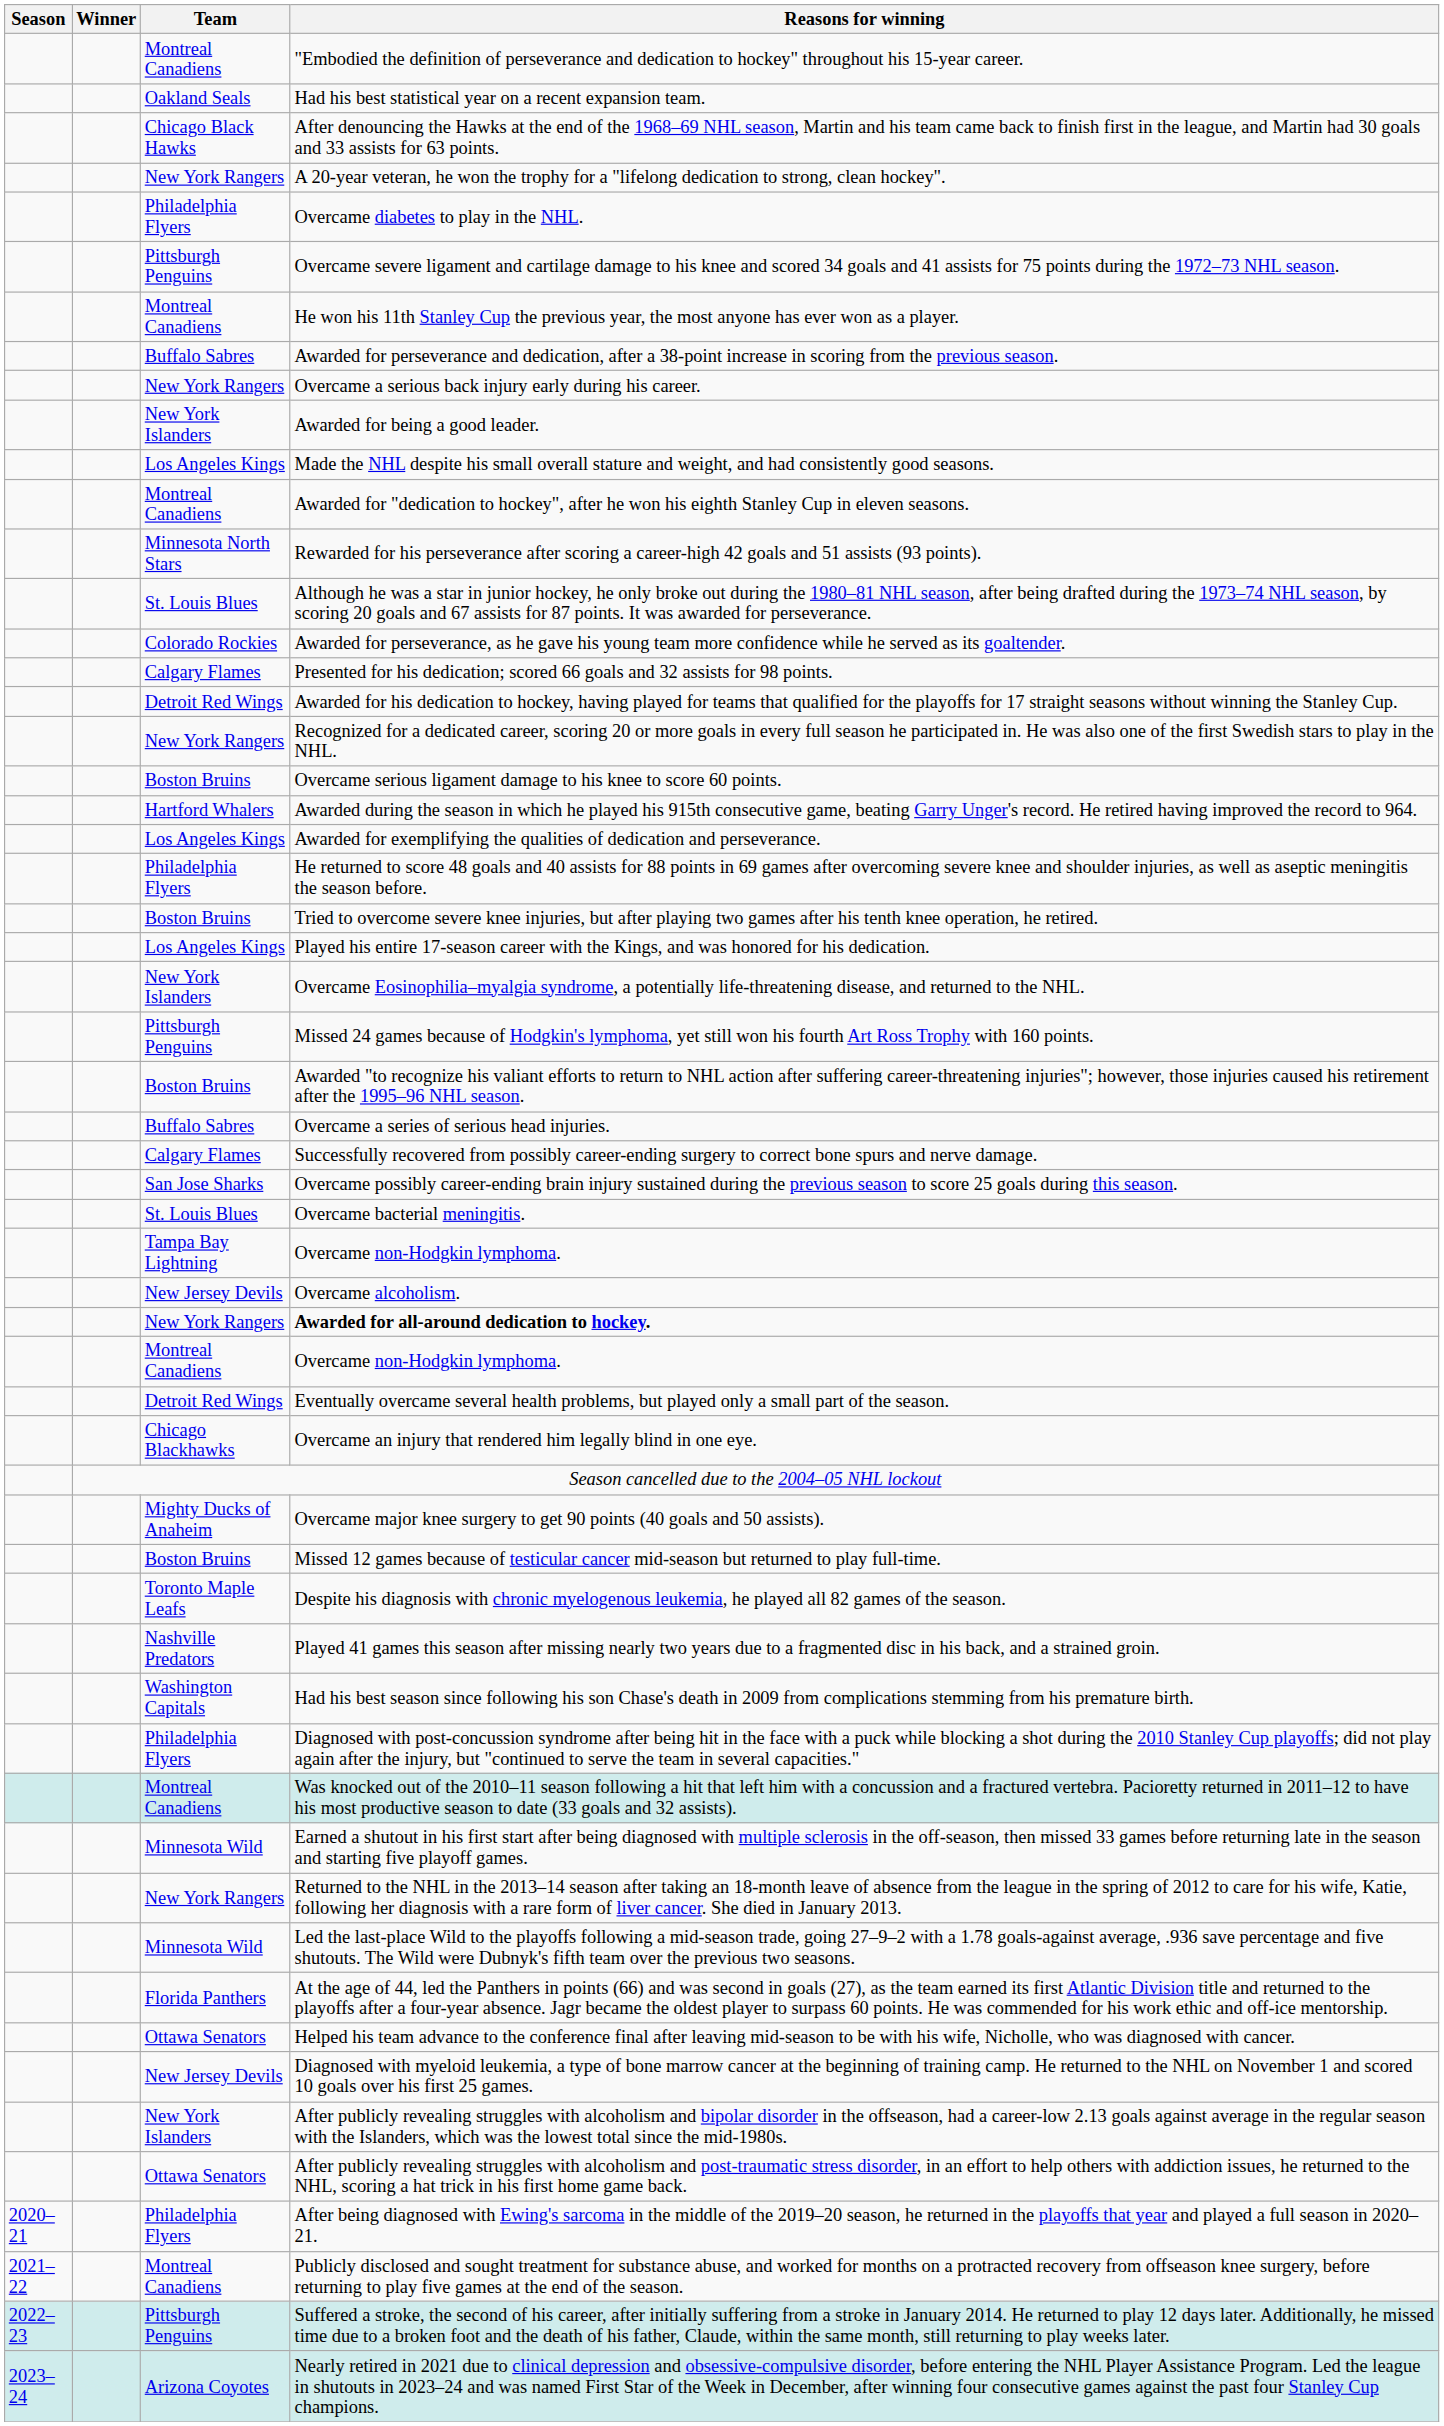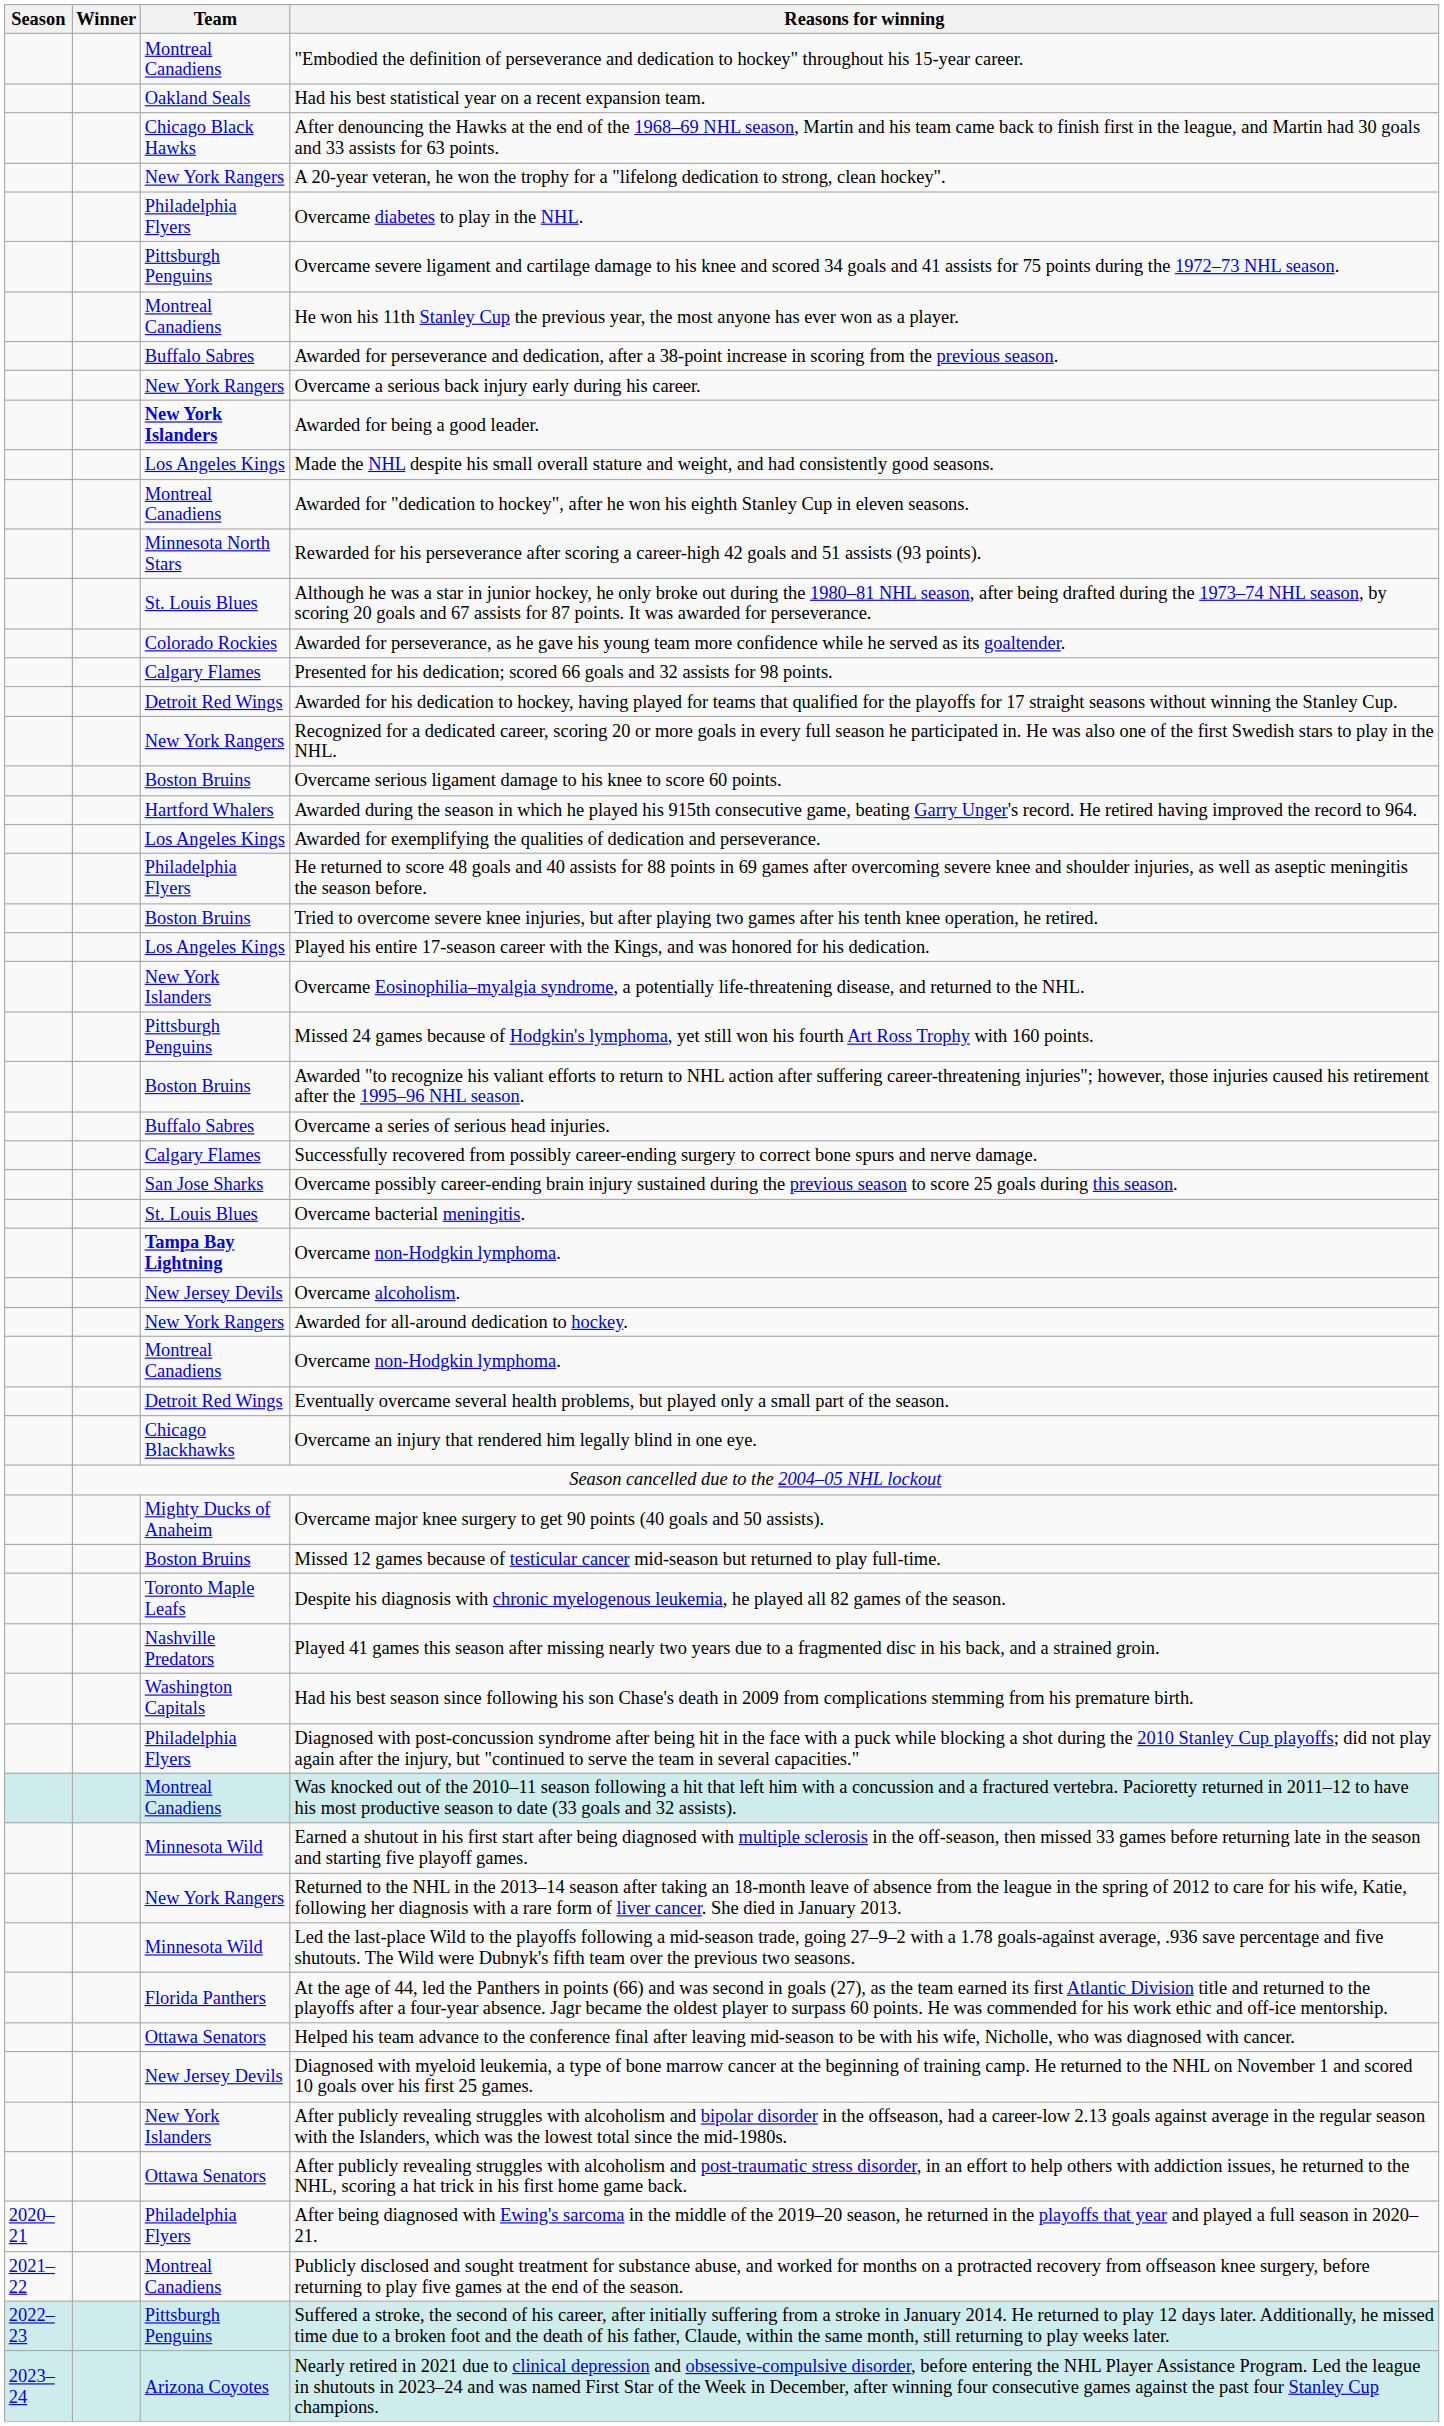(182, 424) normal -> (184, 424) bold
(187, 1253) normal -> (190, 1253) bold
(472, 1321) bold -> (461, 1321) normal
